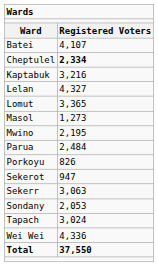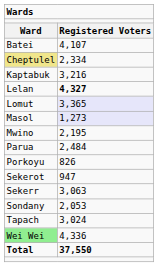(31, 60) no background -> (31, 60) khaki background
(73, 60) bold -> (73, 60) normal
(73, 89) normal -> (73, 89) bold
(73, 104) no background -> (73, 104) lavender background
(73, 118) no background -> (73, 118) lavender background
(25, 235) no background -> (25, 235) lightgreen background
